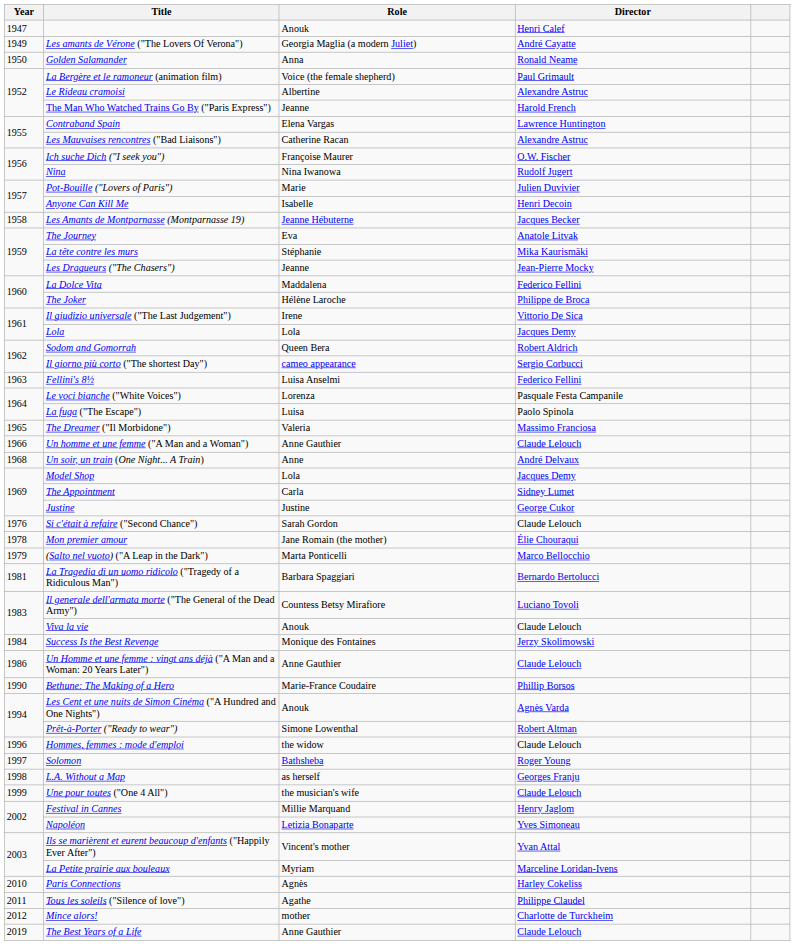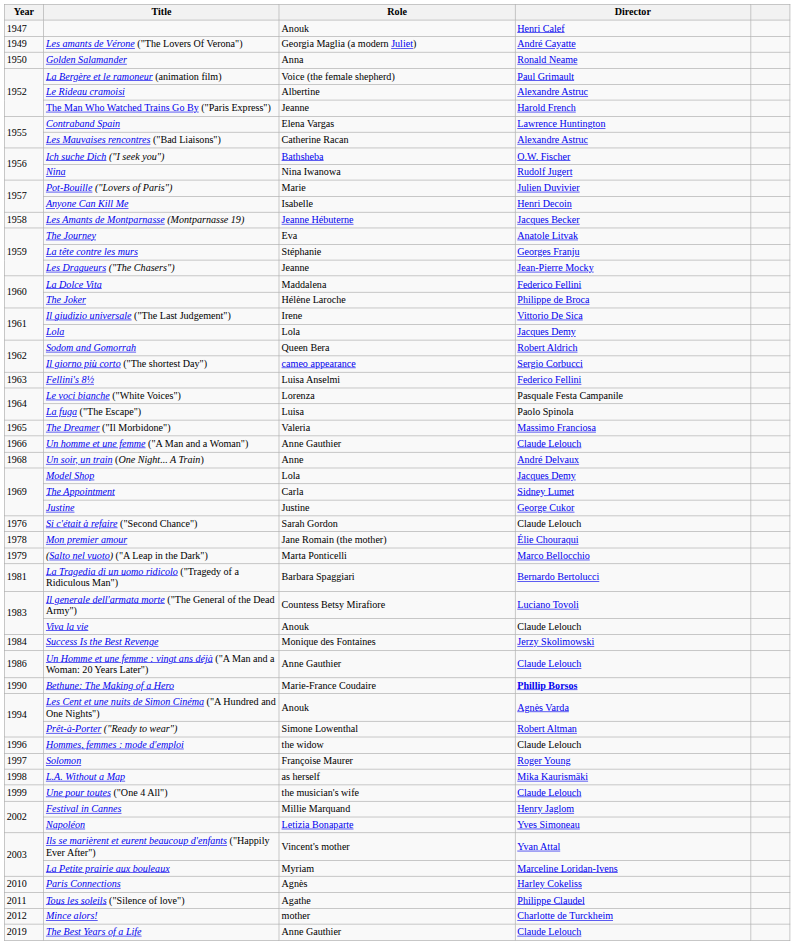(317, 156) Françoise Maurer -> (303, 156) Bathsheba
(553, 252) Mika Kaurismäki -> (548, 252) Georges Franju
(546, 685) normal -> (547, 685) bold
(303, 761) Bathsheba -> (317, 761) Françoise Maurer
(548, 777) Georges Franju -> (553, 777) Mika Kaurismäki
